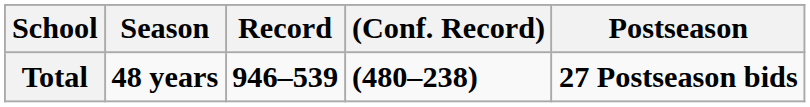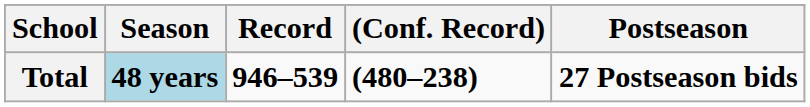(165, 76) no background -> (165, 76) lightblue background
